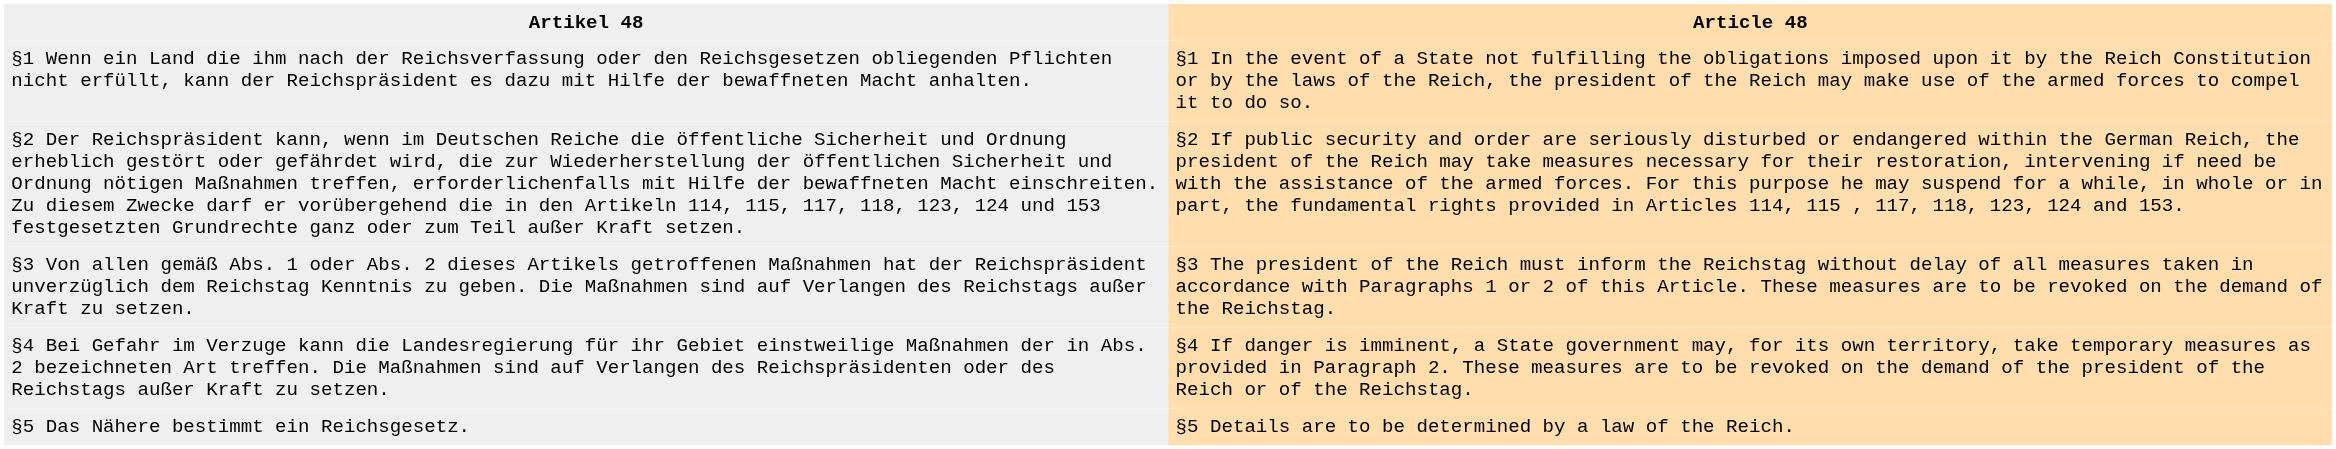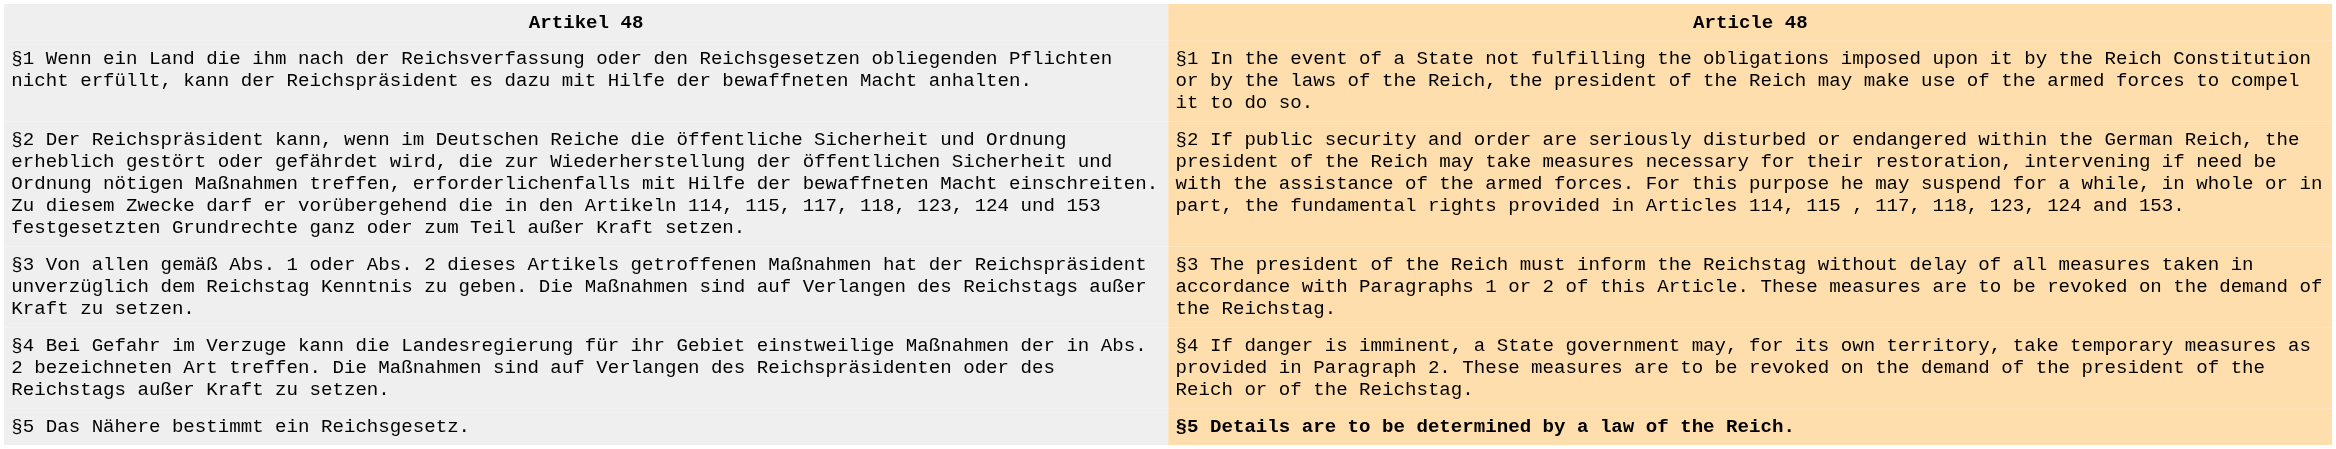(1485, 427) normal -> (1485, 427) bold
